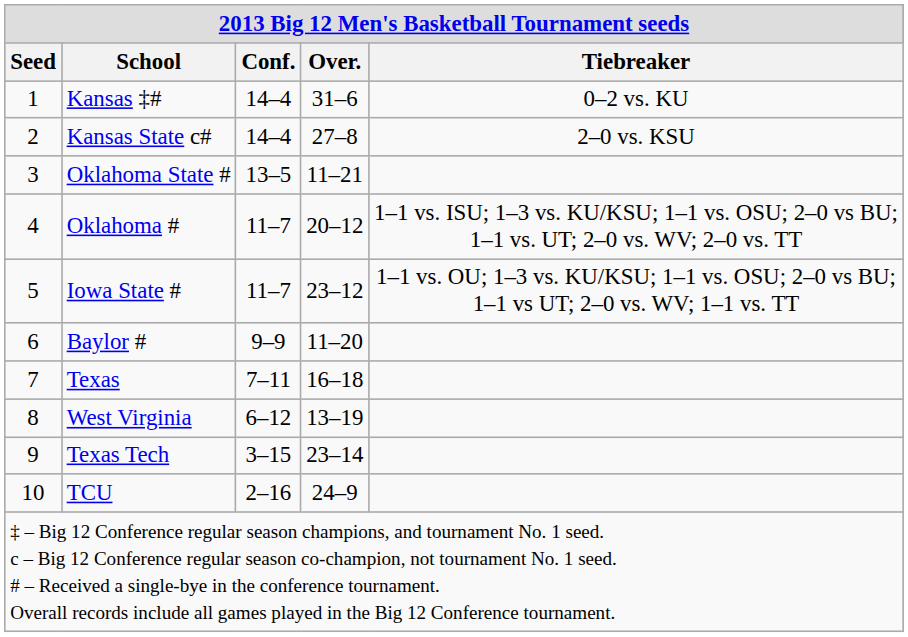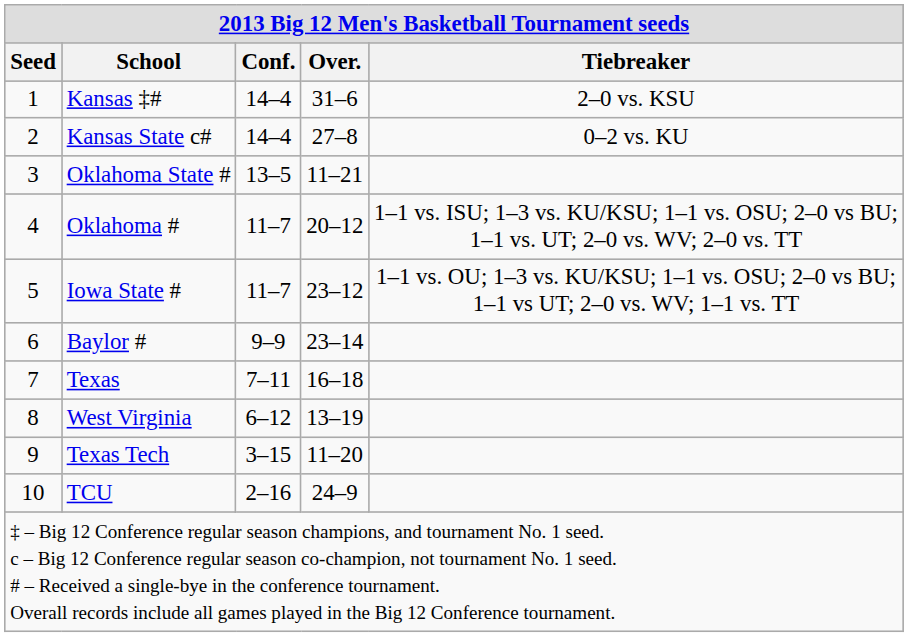(636, 99) 0–2 vs. KU -> (636, 99) 2–0 vs. KSU
(636, 137) 2–0 vs. KSU -> (636, 137) 0–2 vs. KU
(335, 342) 11–20 -> (335, 342) 23–14
(335, 455) 23–14 -> (335, 455) 11–20
